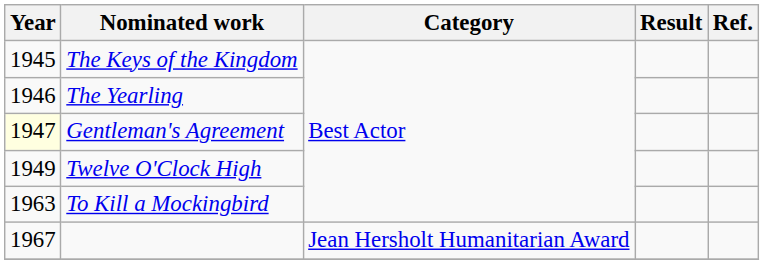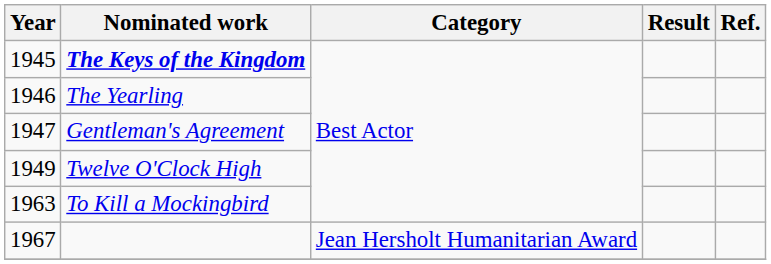(182, 58) normal -> (186, 58) bold
(33, 131) lightyellow background -> (33, 131) no background
